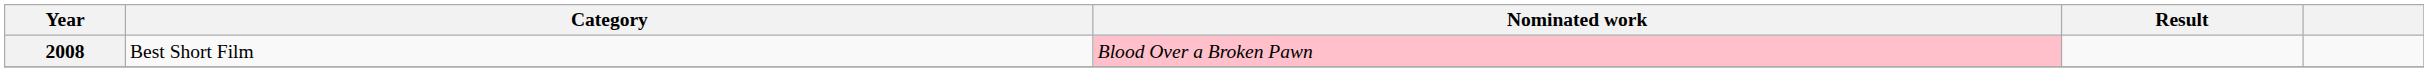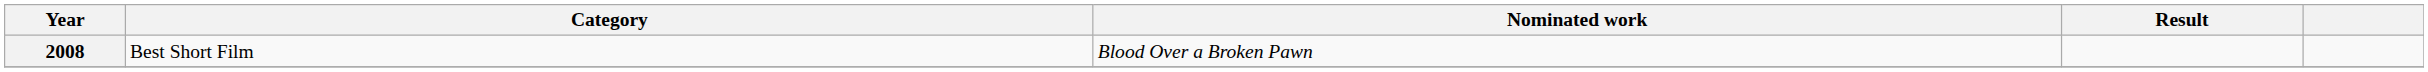(1205, 50) pink background -> (1205, 50) no background
